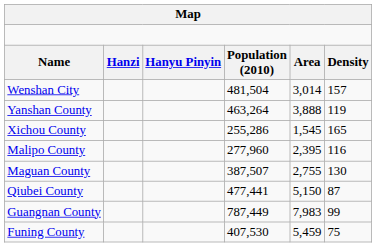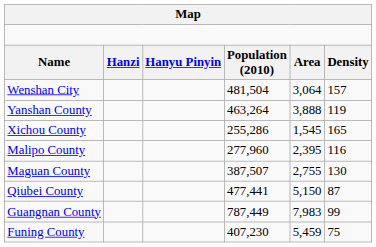(307, 89) 3,014 -> (307, 89) 3,064
(248, 232) 407,530 -> (248, 232) 407,230
